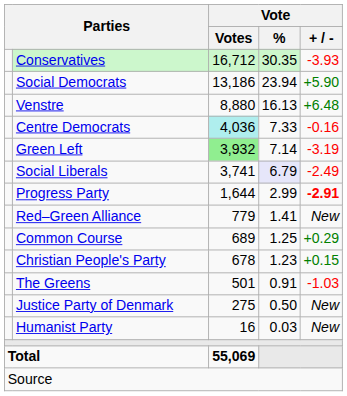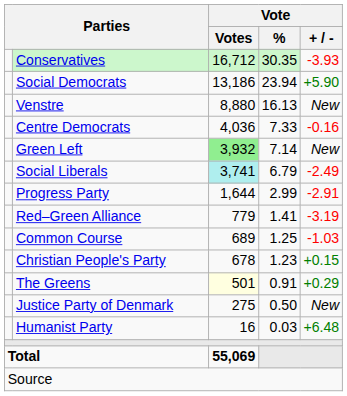(321, 104) +6.48 -> (325, 104) New
(238, 127) paleturquoise background -> (238, 127) no background
(323, 149) -3.19 -> (325, 149) New
(238, 171) no background -> (238, 171) paleturquoise background
(283, 171) lavender background -> (283, 171) no background
(323, 194) bold -> (323, 194) normal
(325, 216) New -> (323, 216) -3.19
(321, 238) +0.29 -> (323, 238) -1.03
(243, 283) no background -> (243, 283) lightyellow background
(323, 283) -1.03 -> (321, 283) +0.29
(325, 328) New -> (321, 328) +6.48
